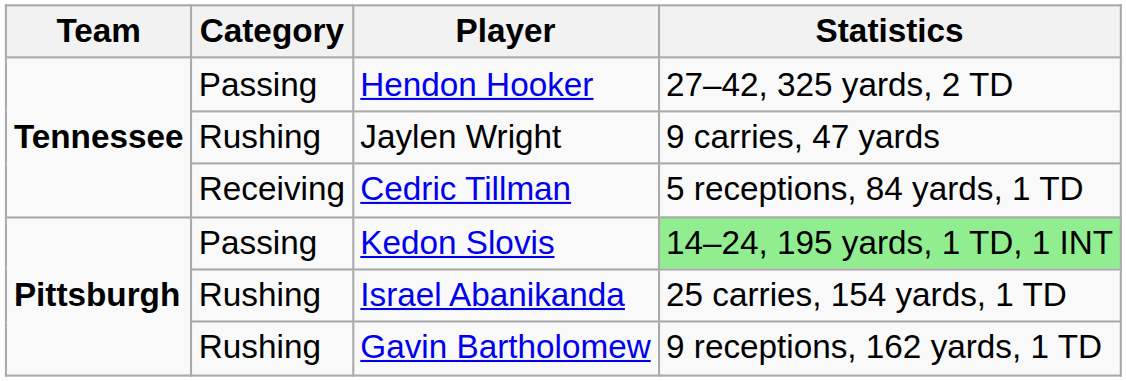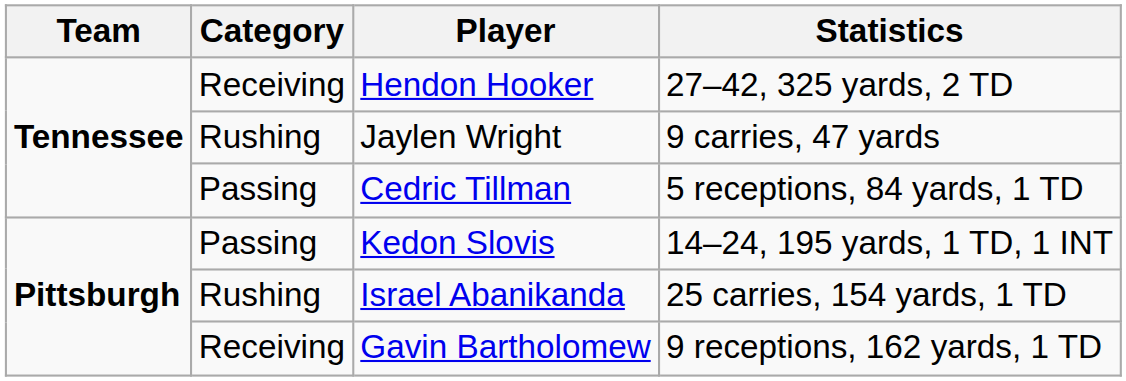(258, 83) Passing -> (272, 83) Receiving
(272, 189) Receiving -> (258, 189) Passing
(890, 242) lightgreen background -> (890, 242) no background
(260, 347) Rushing -> (272, 347) Receiving
